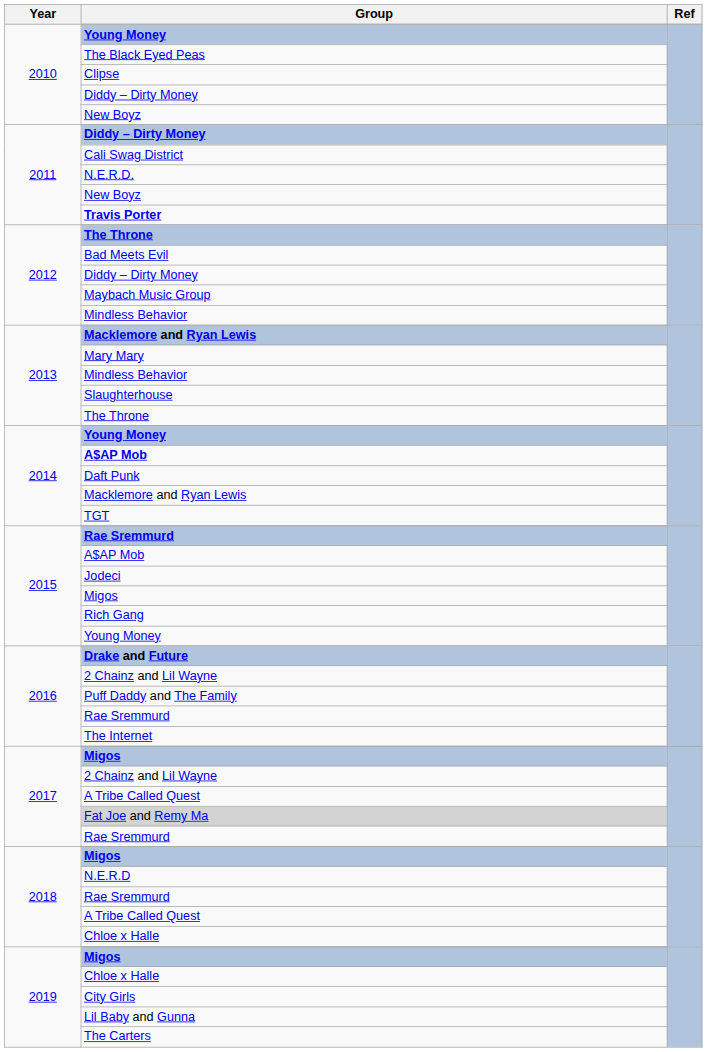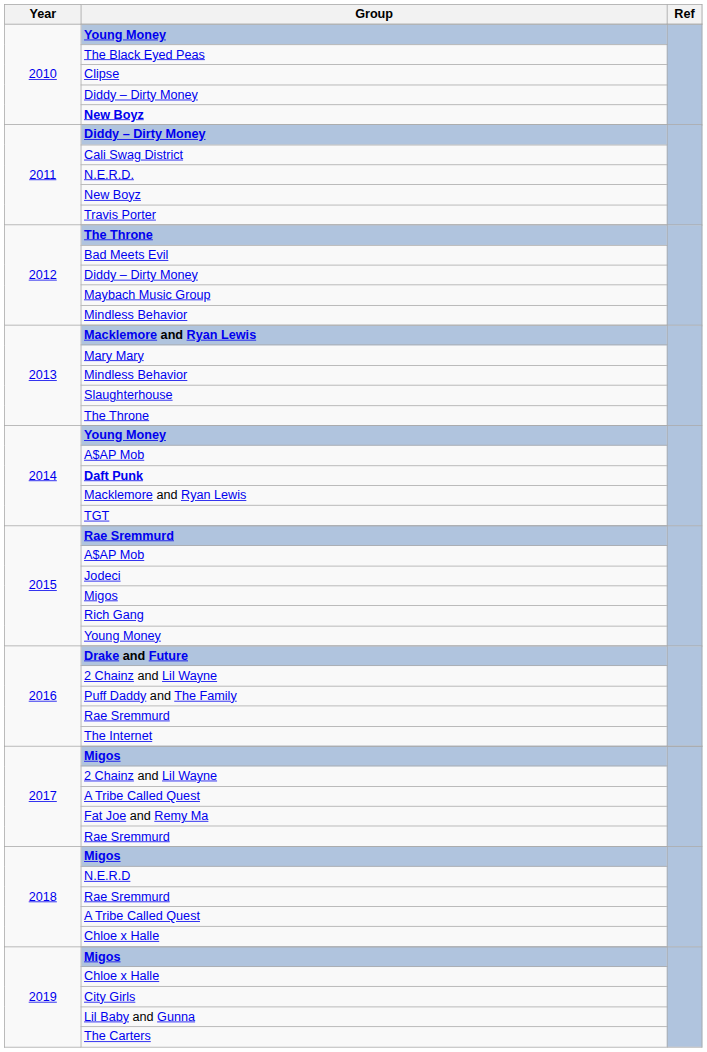(112, 114) normal -> (114, 114) bold
(123, 214) bold -> (120, 214) normal
(116, 455) bold -> (114, 455) normal
(112, 475) normal -> (114, 475) bold
(146, 816) lightgrey background -> (146, 816) no background
